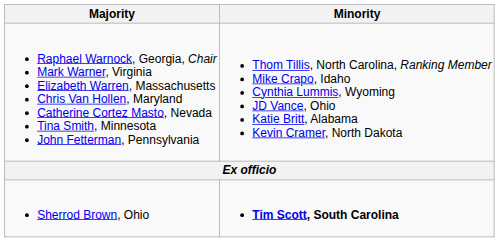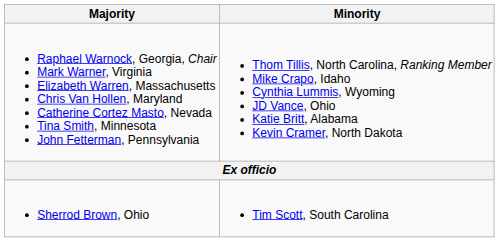(357, 215) bold -> (357, 215) normal
